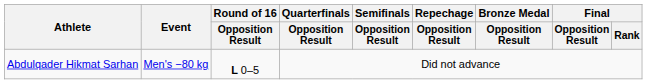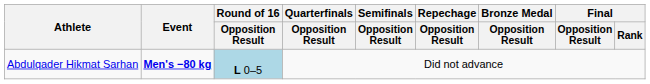(176, 65) normal -> (177, 65) bold
(245, 71) no background -> (248, 71) lightblue background
